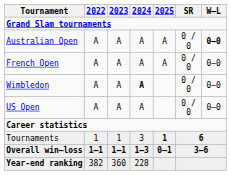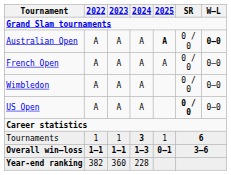(165, 41) normal -> (165, 41) bold
(142, 85) bold -> (142, 85) normal
(189, 107) normal -> (189, 107) bold
(142, 138) normal -> (142, 138) bold
(165, 138) bold -> (165, 138) normal
